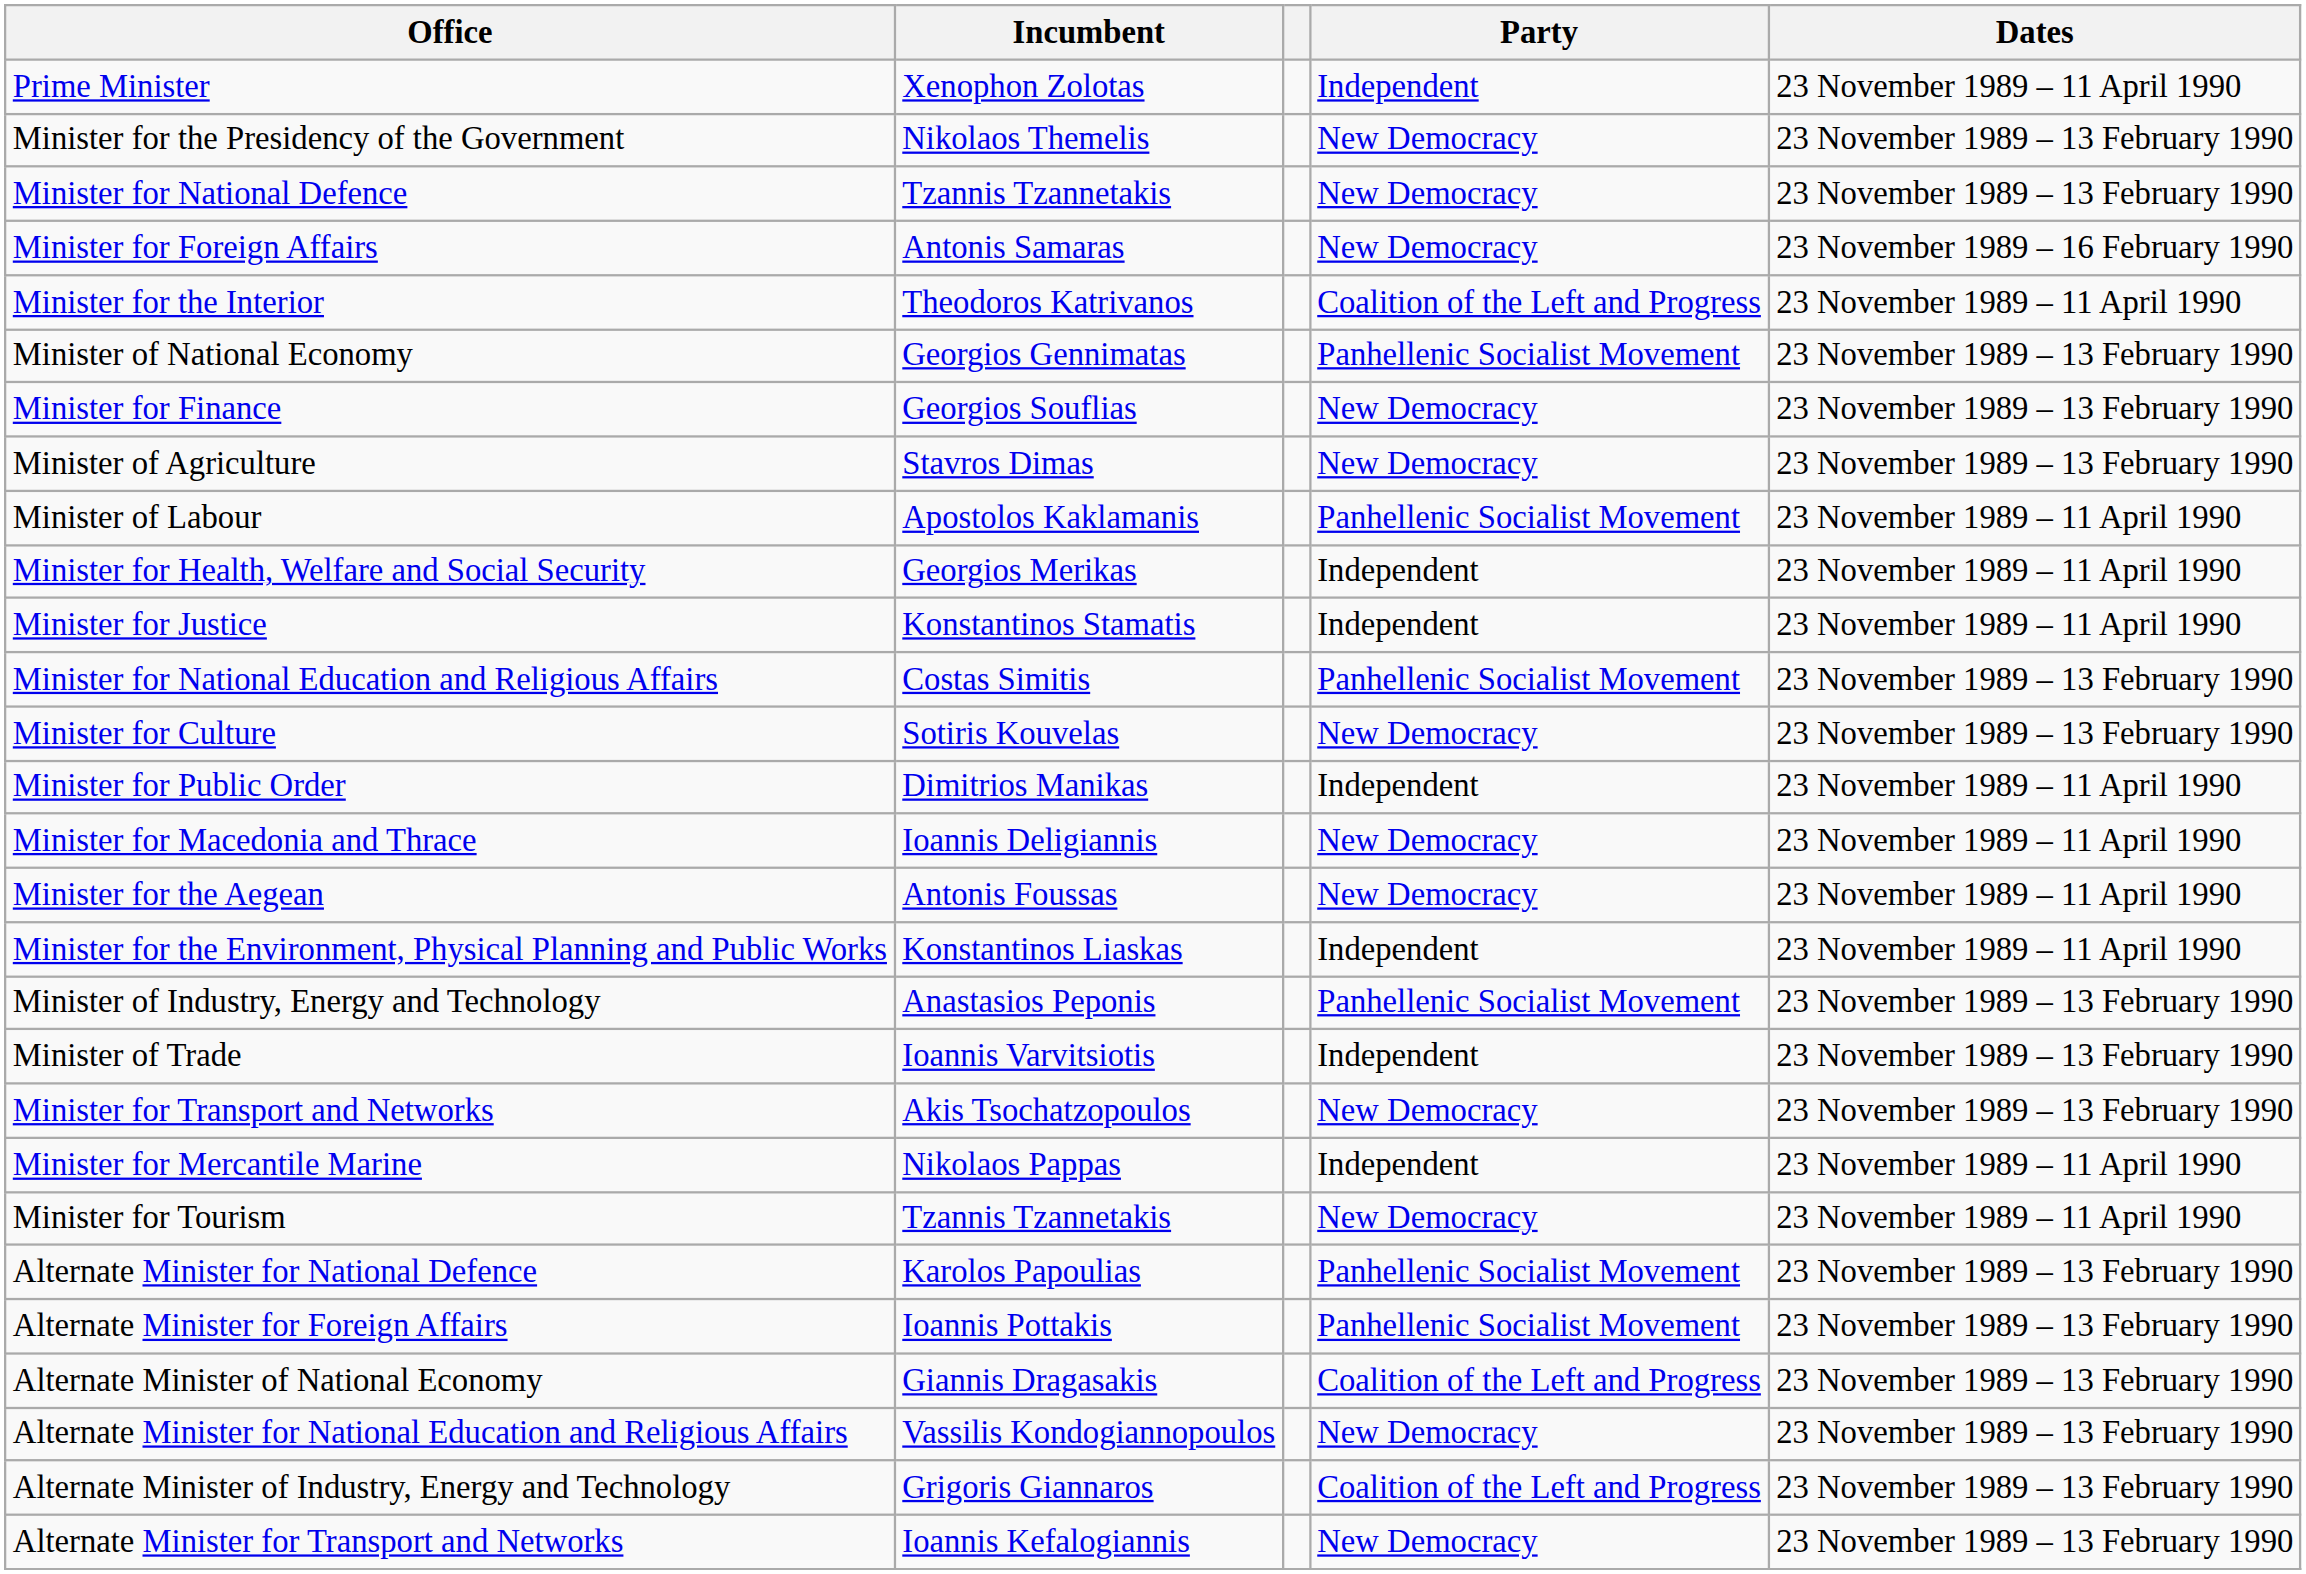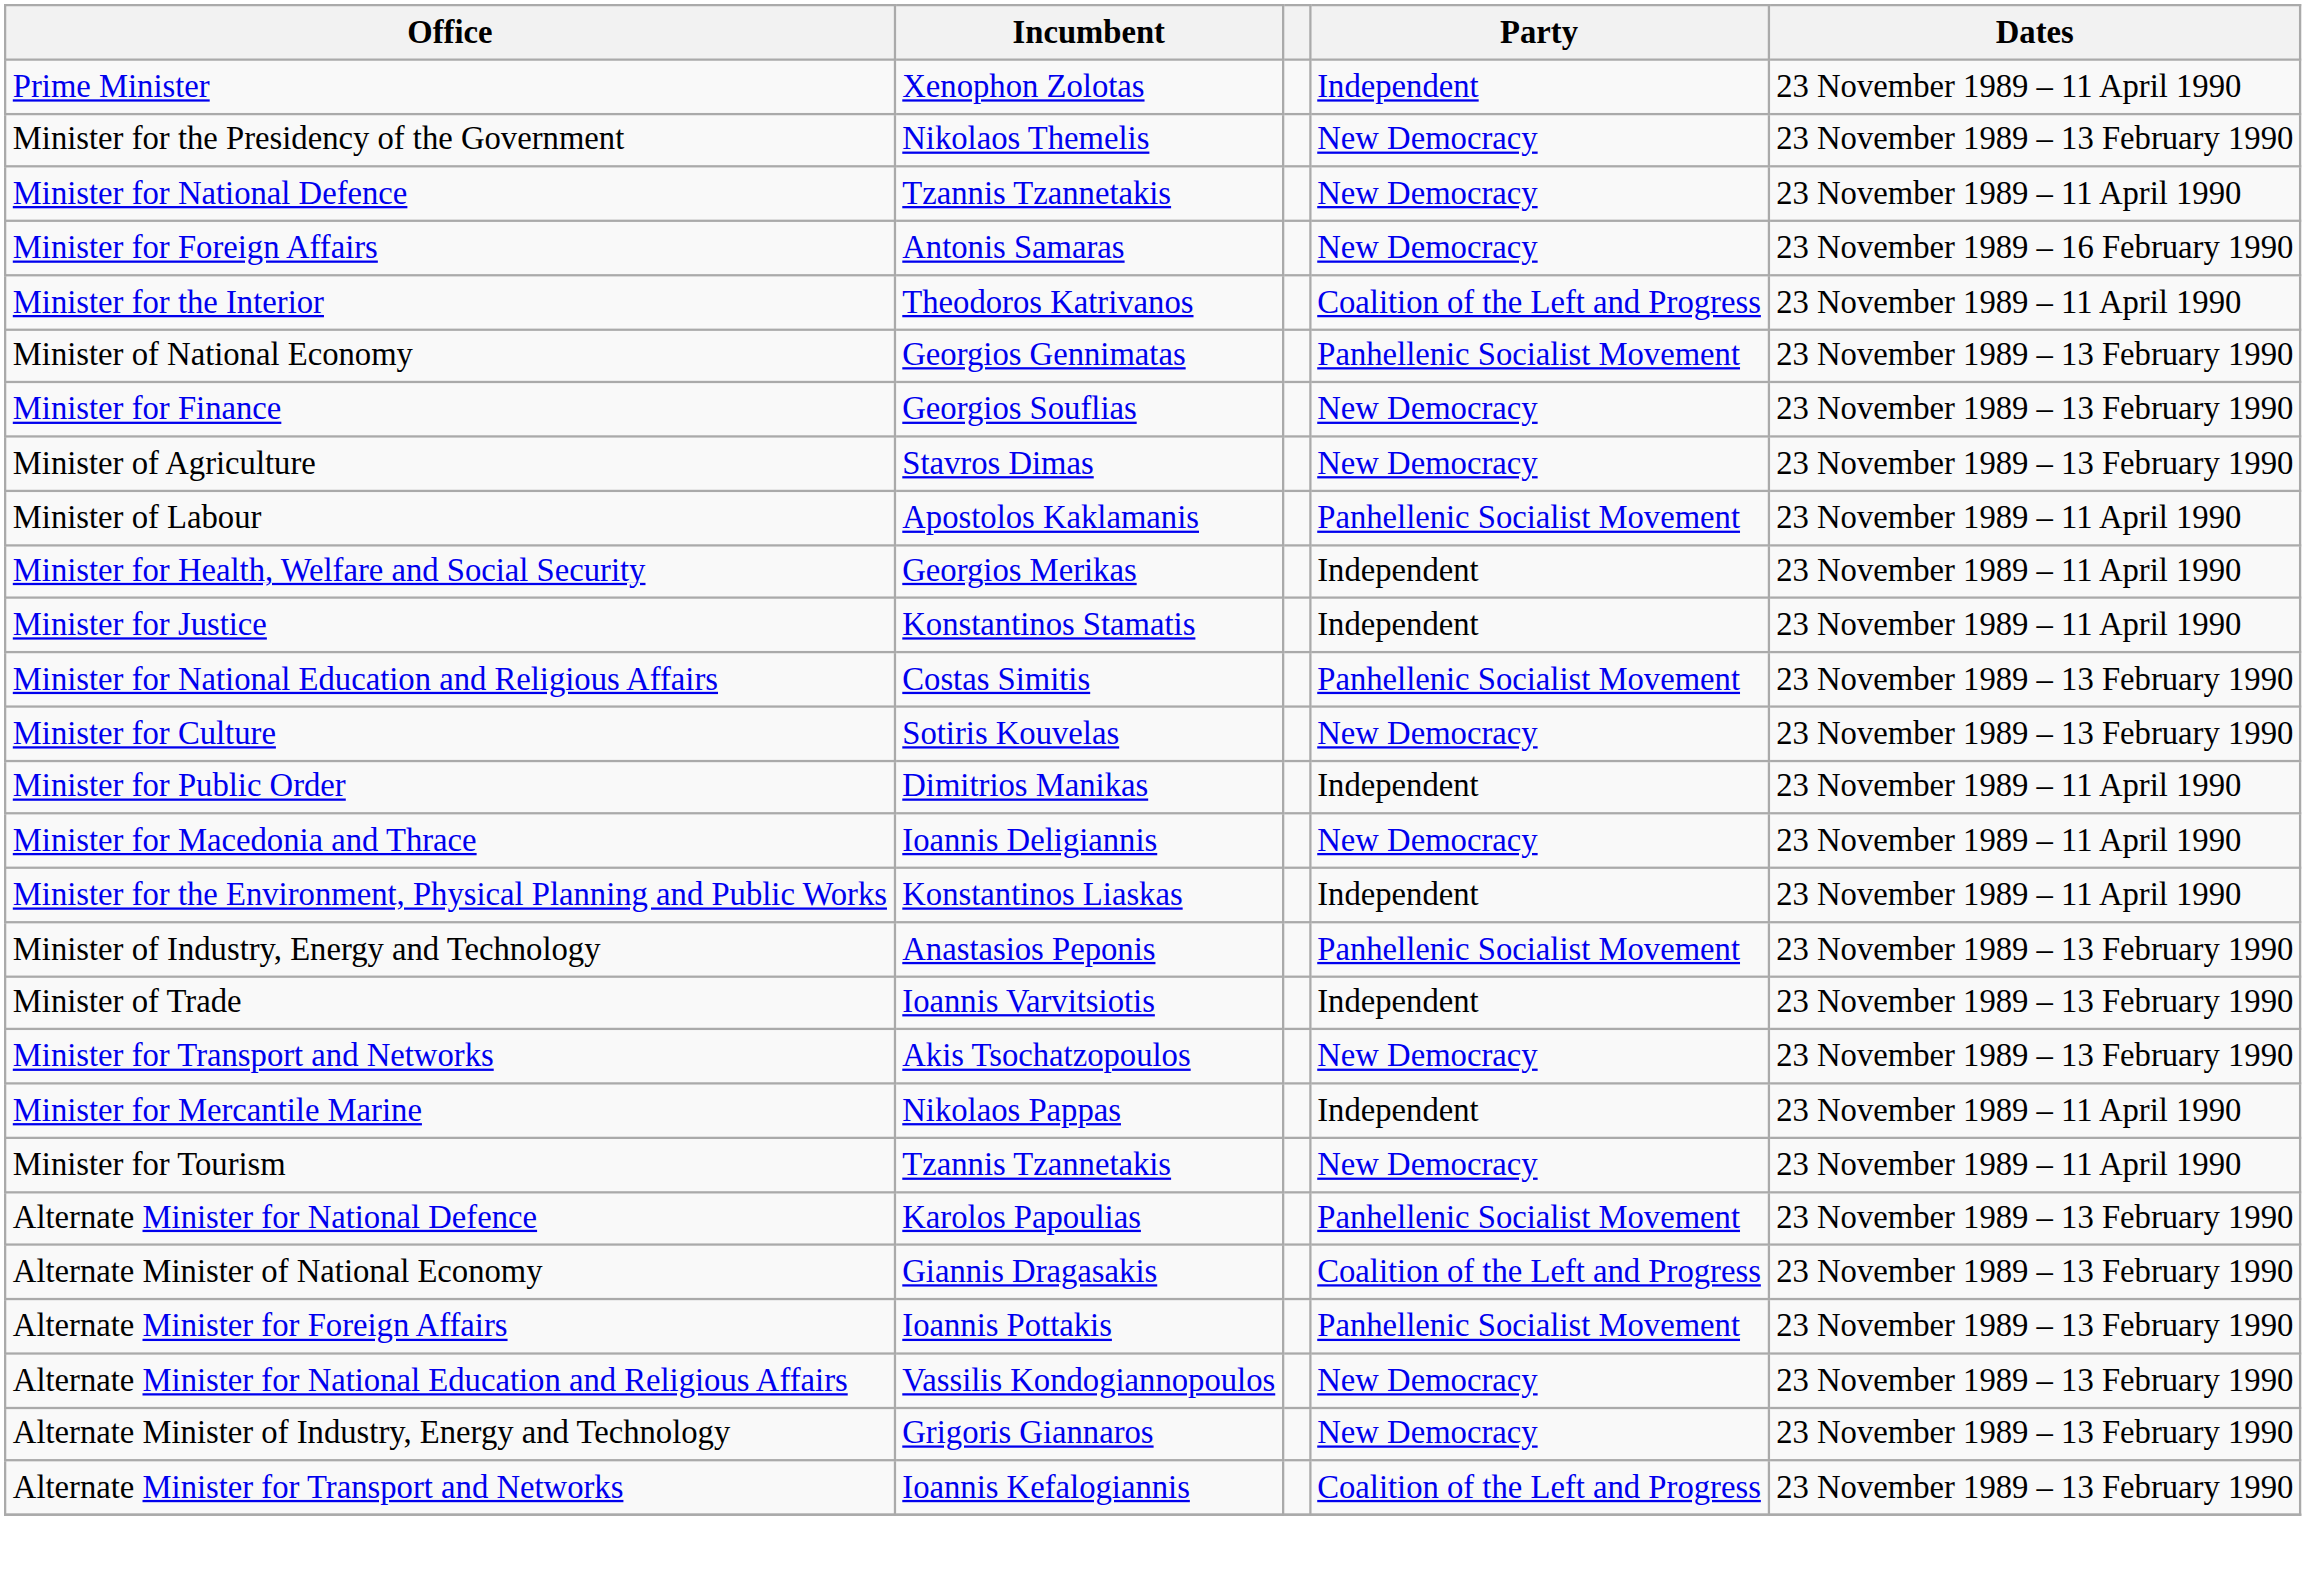(2035, 193) 23 November 1989 – 13 February 1990 -> (2009, 193) 23 November 1989 – 11 April 1990
- row: (168, 894)
rows swapped: (260, 1325) <-> (278, 1379)
(1539, 1487) Coalition of the Left and Progress -> (1427, 1433) New Democracy
(1427, 1541) New Democracy -> (1539, 1487) Coalition of the Left and Progress
